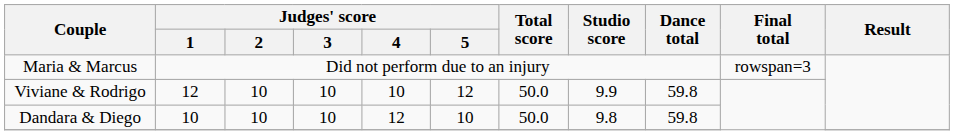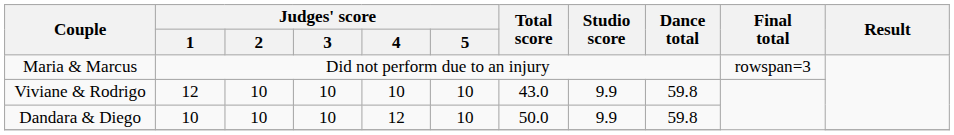(465, 92) 12 -> (465, 92) 10
(534, 92) 50.0 -> (534, 92) 43.0
(606, 117) 9.8 -> (606, 117) 9.9
